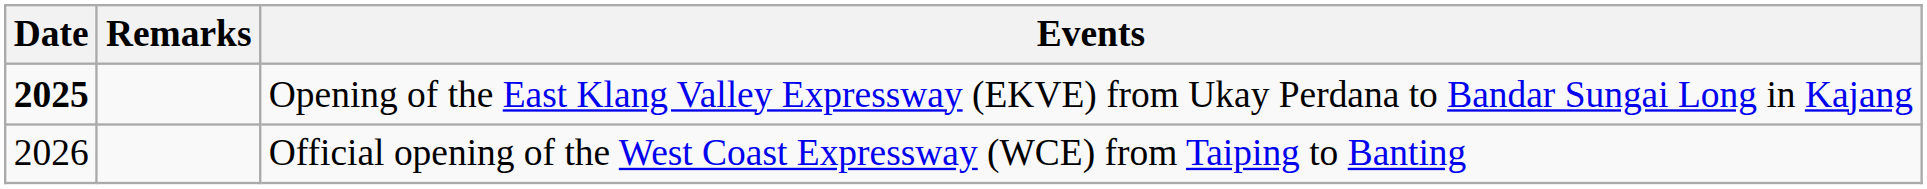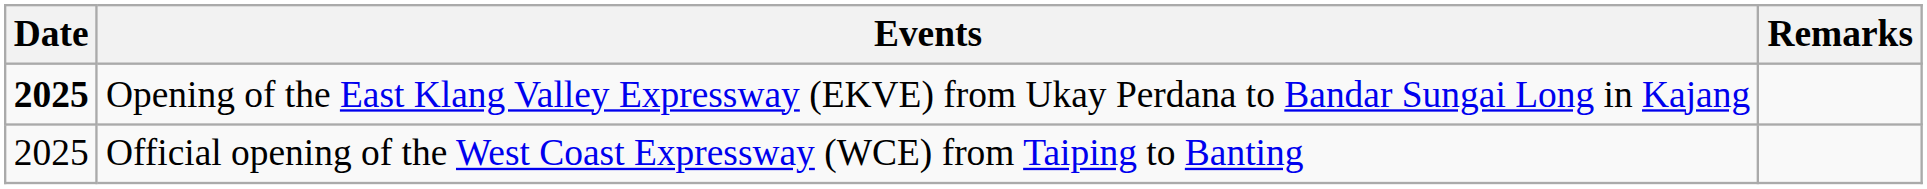columns swapped: (1091, 34) <-> (179, 34)
(51, 152) 2026 -> (51, 152) 2025
